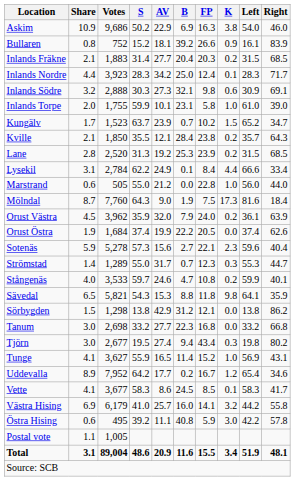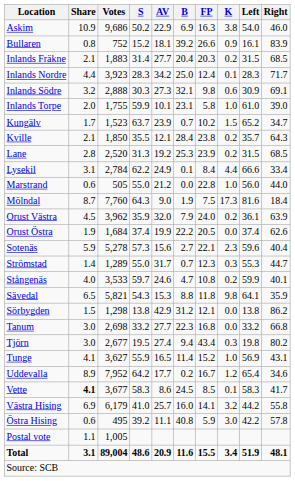(89, 389) normal -> (89, 389) bold
